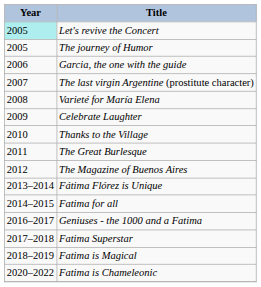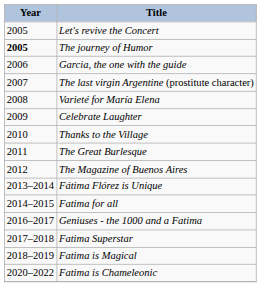(17, 30) paleturquoise background -> (17, 30) no background
(17, 48) normal -> (17, 48) bold
